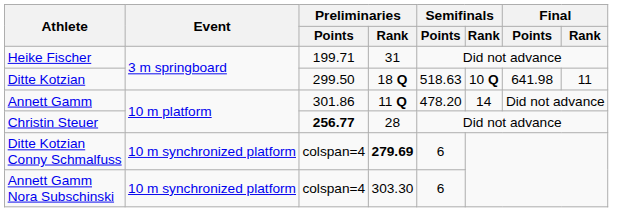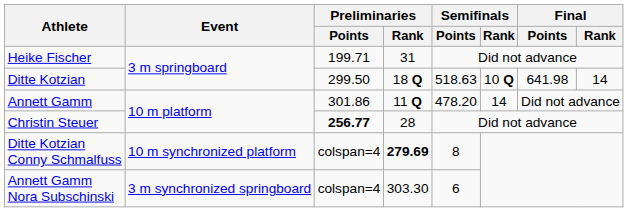(585, 79) 11 -> (600, 79) 14
(441, 152) 6 -> (456, 152) 8
(212, 189) 10 m synchronized platform -> (220, 189) 3 m synchronized springboard
